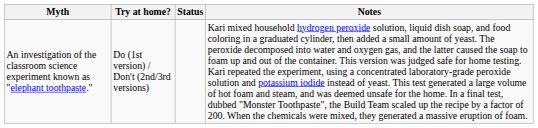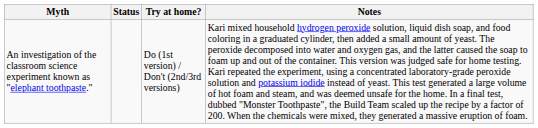columns swapped: (190, 12) <-> (143, 12)
